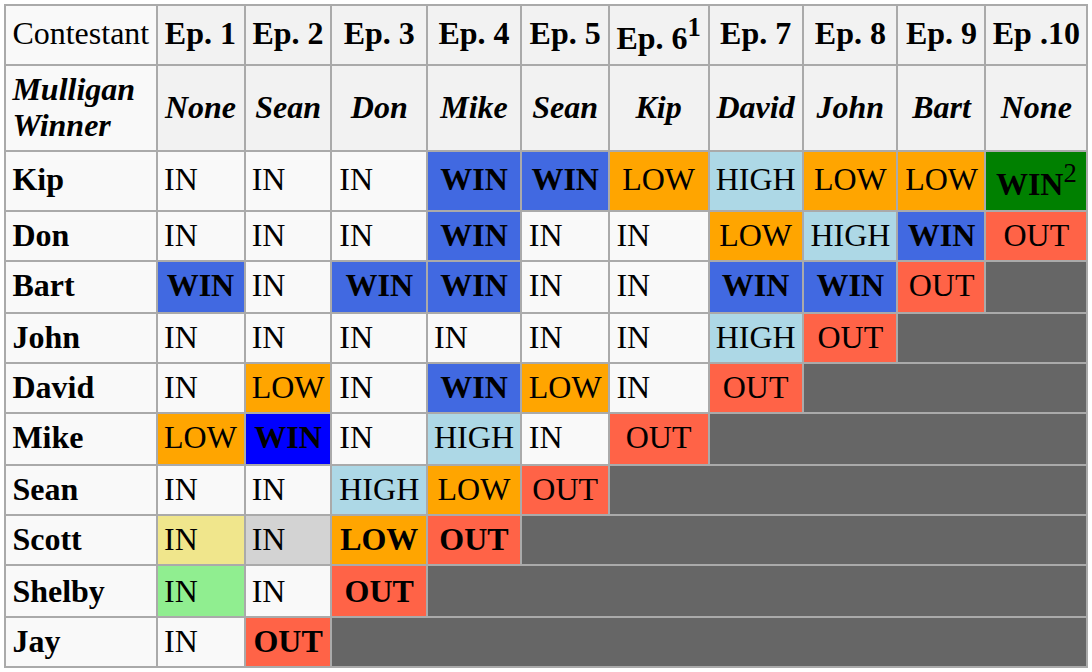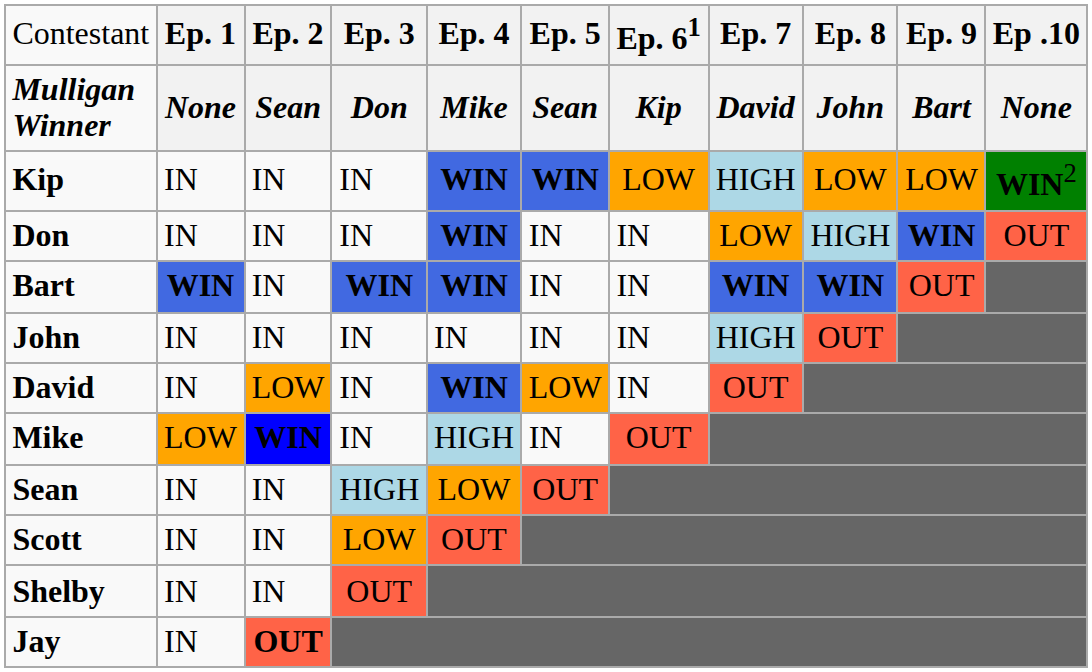(181, 539) khaki background -> (181, 539) no background
(269, 539) lightgrey background -> (269, 539) no background
(379, 539) bold -> (379, 539) normal
(474, 539) bold -> (474, 539) normal
(181, 590) lightgreen background -> (181, 590) no background
(379, 590) bold -> (379, 590) normal
